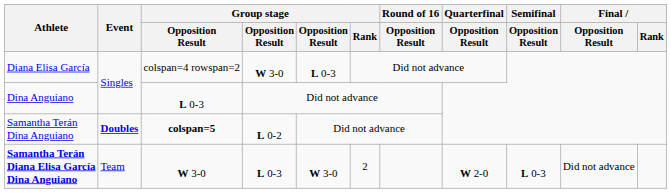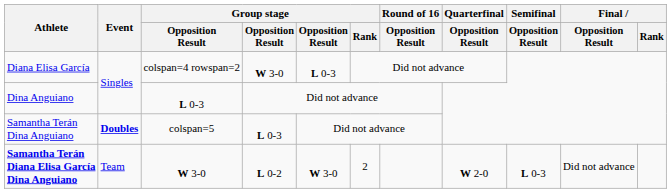(192, 129) bold -> (192, 129) normal
(269, 136) L 0-2 -> (269, 136) L 0-3
(269, 173) L 0-3 -> (269, 173) L 0-2
